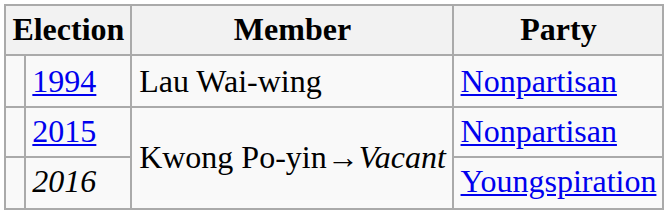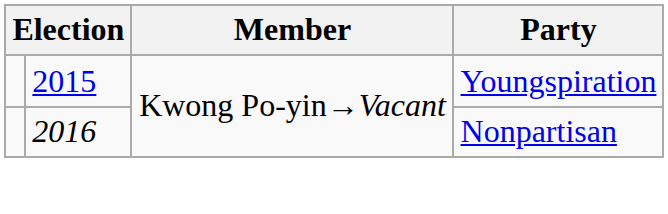- row: (64, 80)
(539, 131) Nonpartisan -> (558, 80) Youngspiration
(558, 182) Youngspiration -> (539, 131) Nonpartisan
